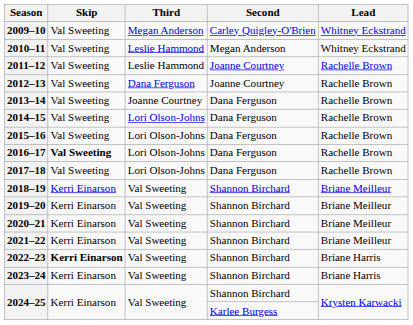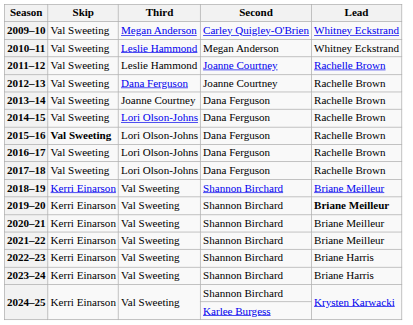(80, 135) normal -> (81, 135) bold
(81, 153) bold -> (80, 153) normal
(356, 205) normal -> (352, 205) bold
(87, 258) bold -> (83, 258) normal
